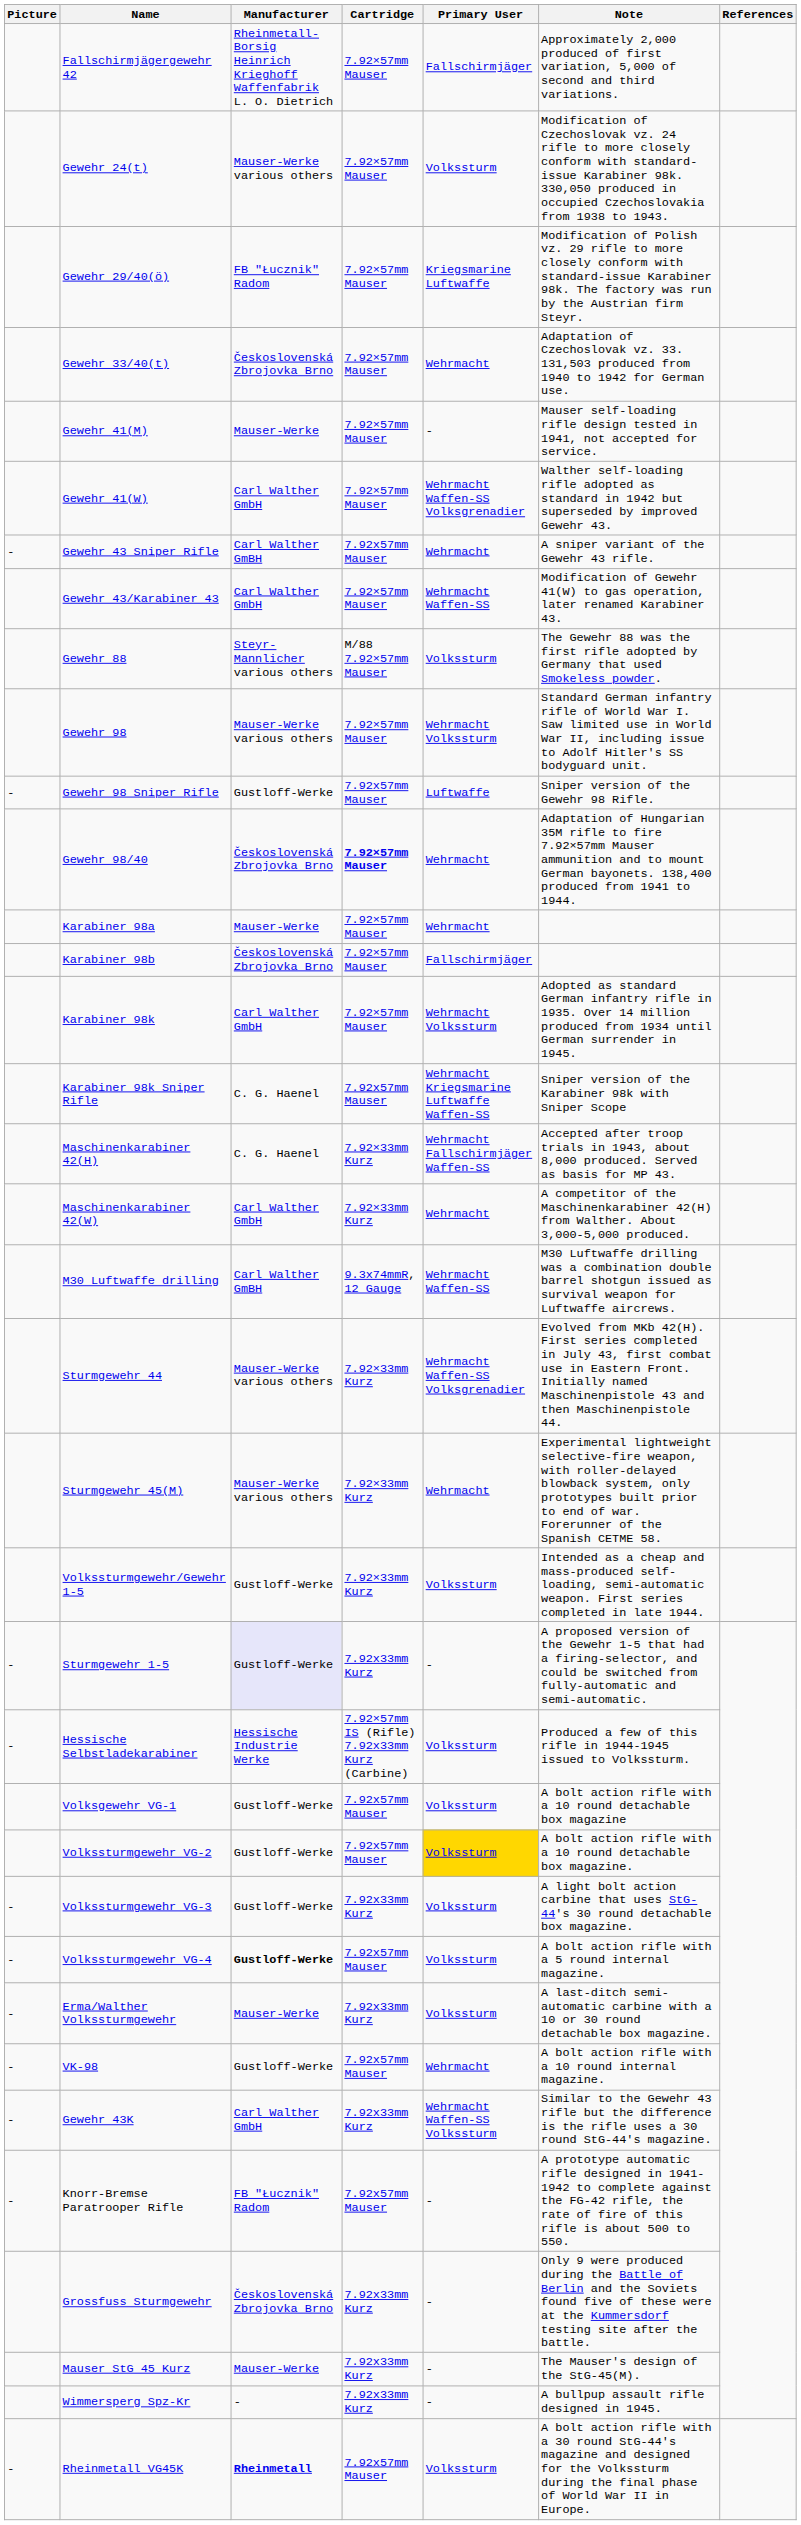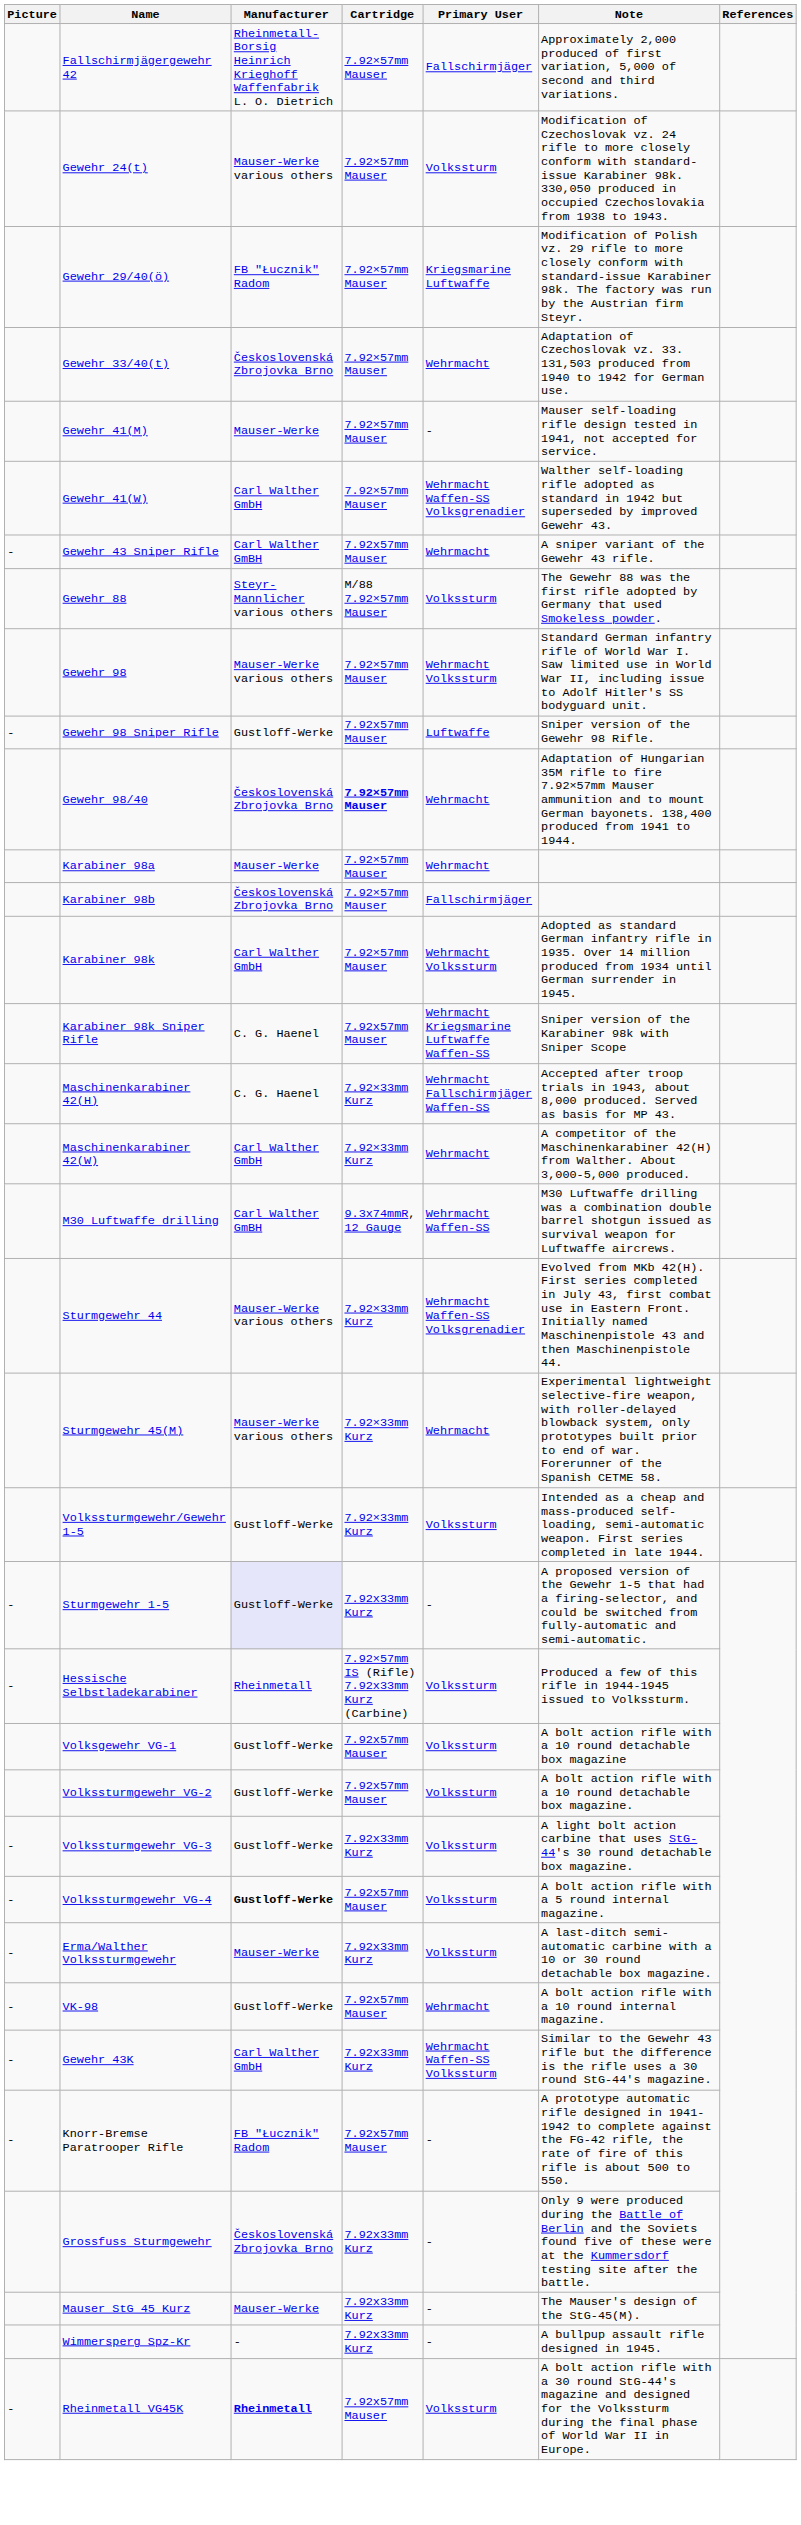- row: (141, 598)
(266, 1746) Hessische Industrie Werke -> (273, 1686) Rheinmetall
(461, 1853) gold background -> (461, 1793) no background
